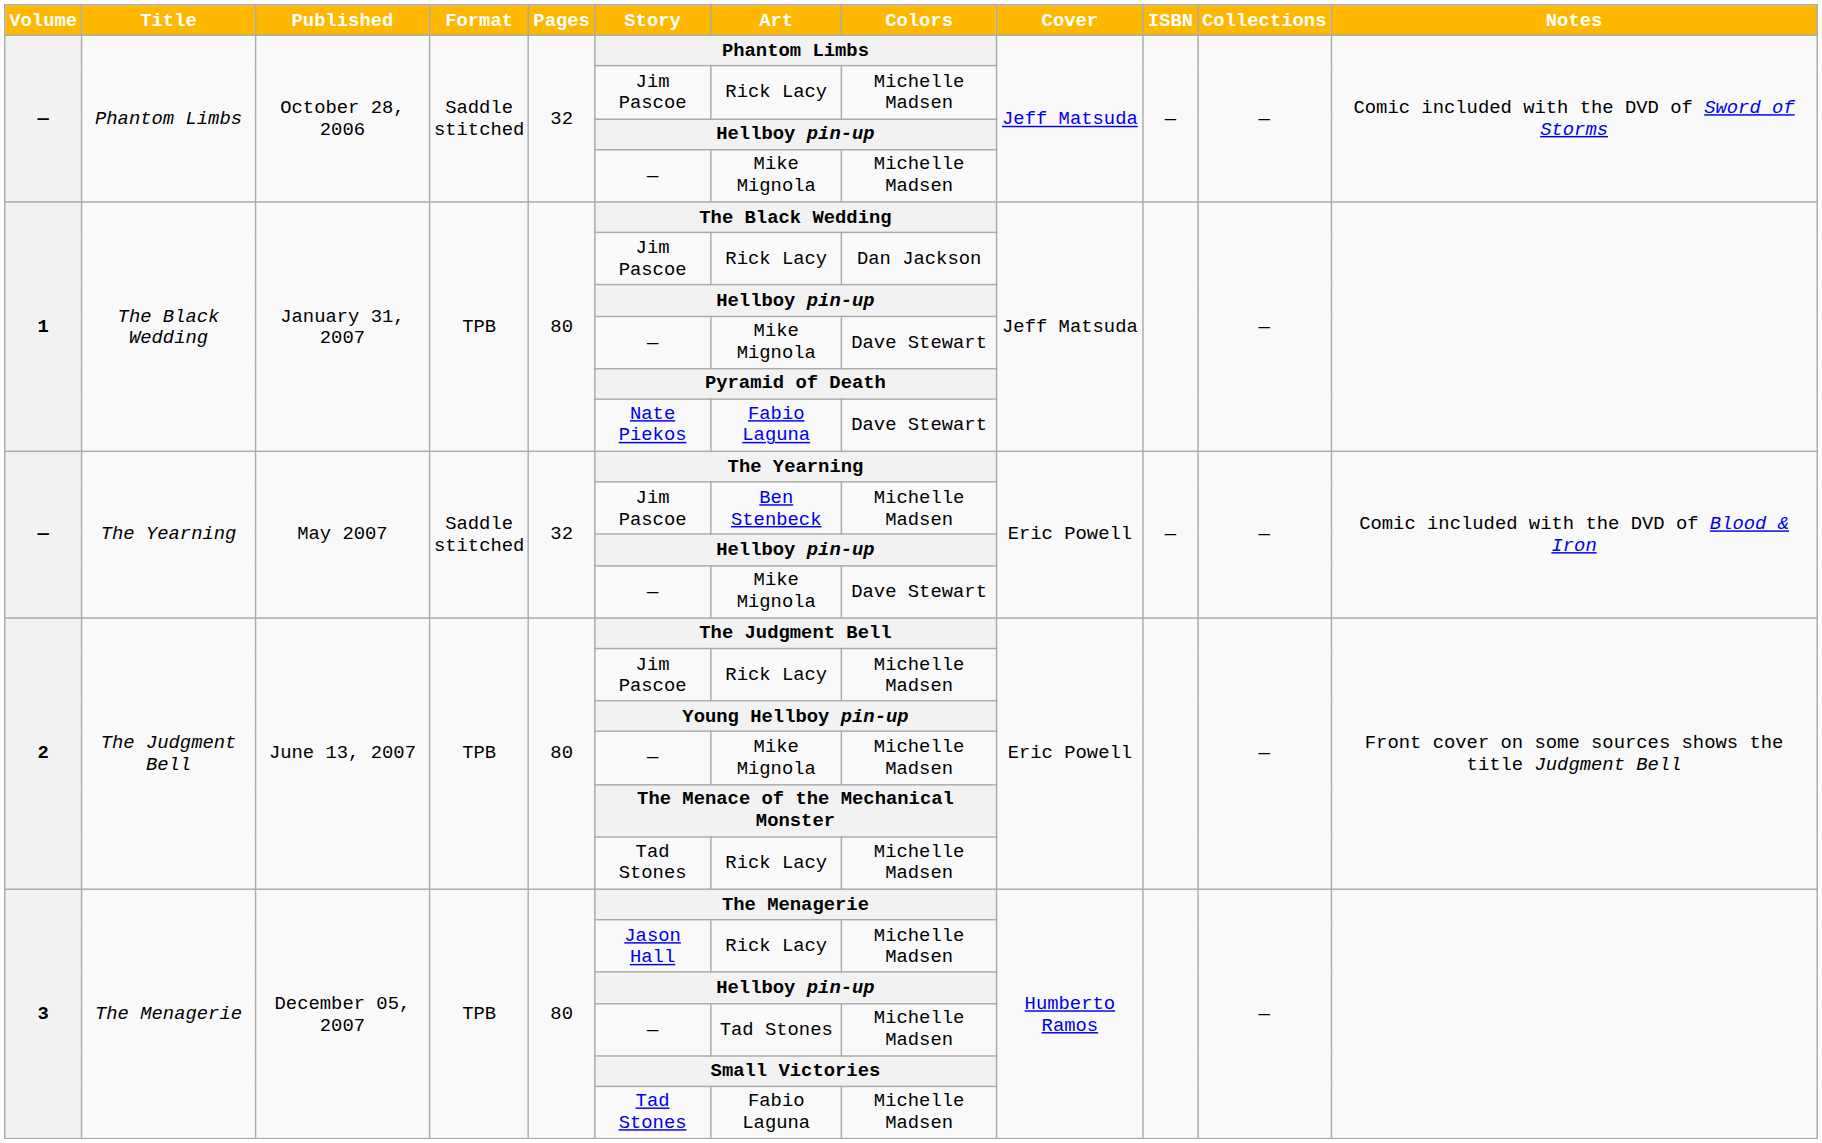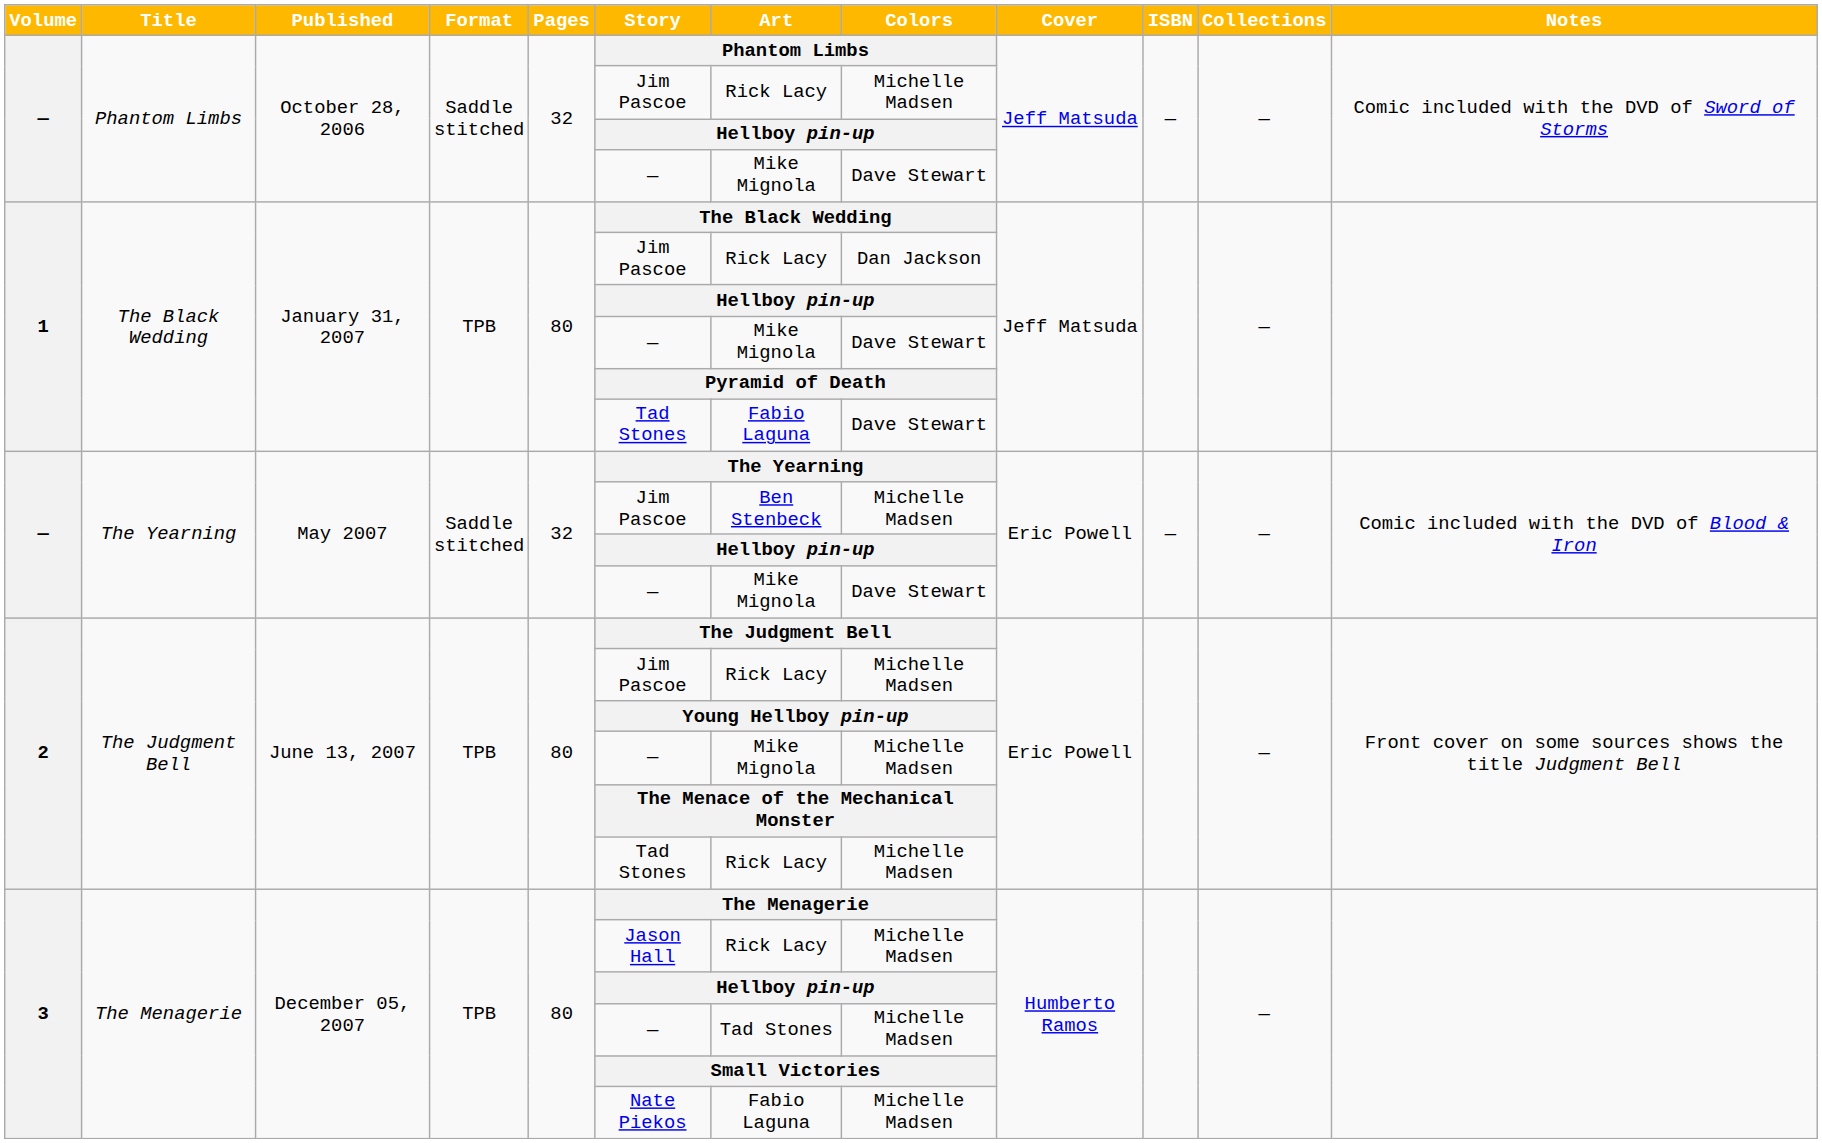(919, 176) Michelle Madsen -> (919, 176) Dave Stewart
(653, 425) Nate Piekos -> (653, 425) Tad Stones
(653, 1112) Tad Stones -> (653, 1112) Nate Piekos
